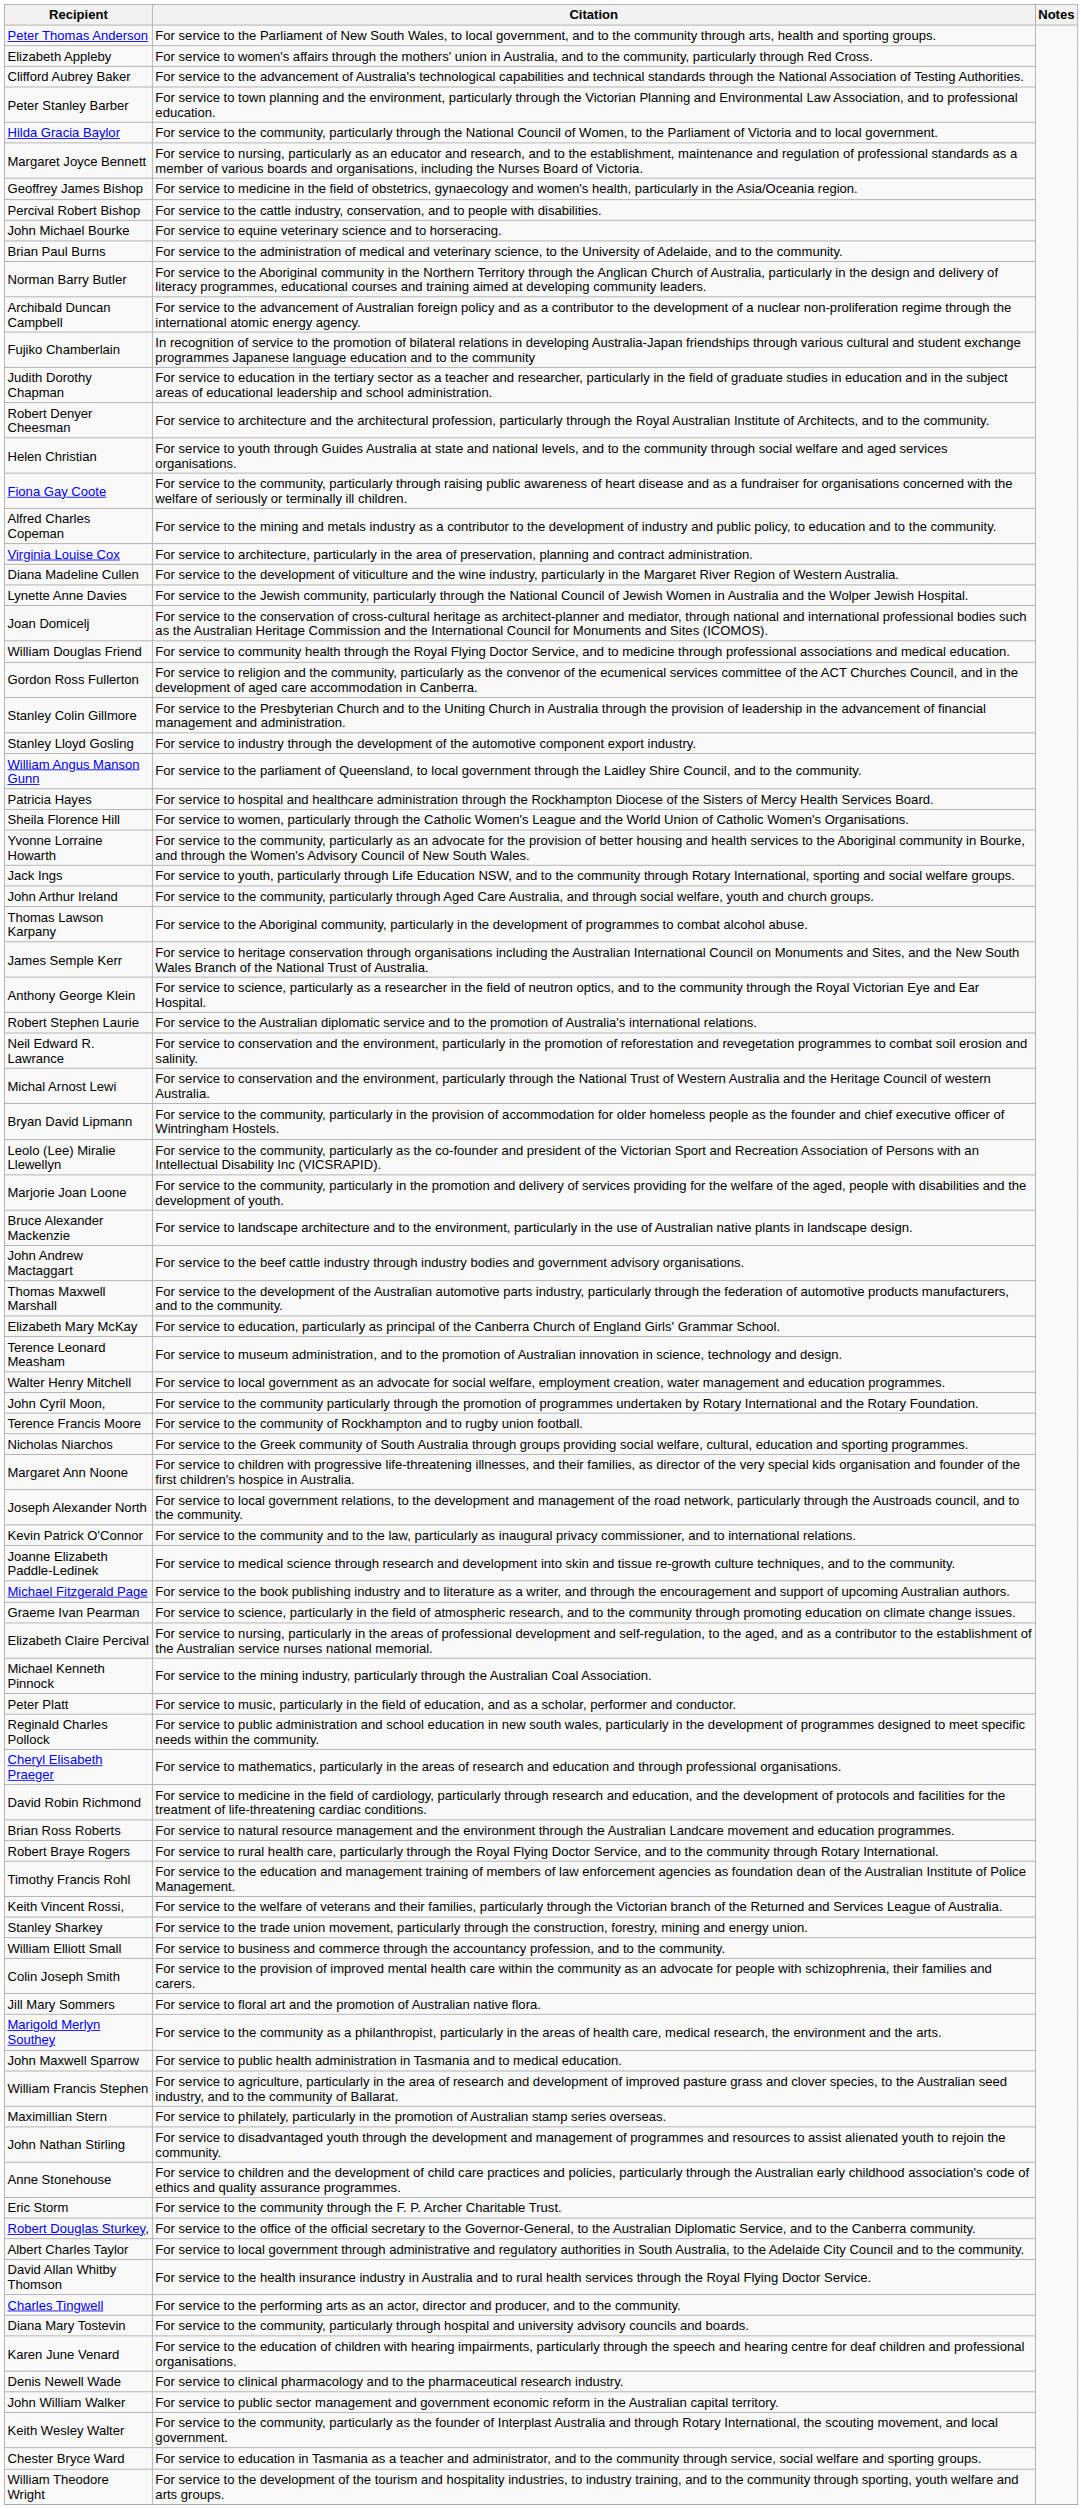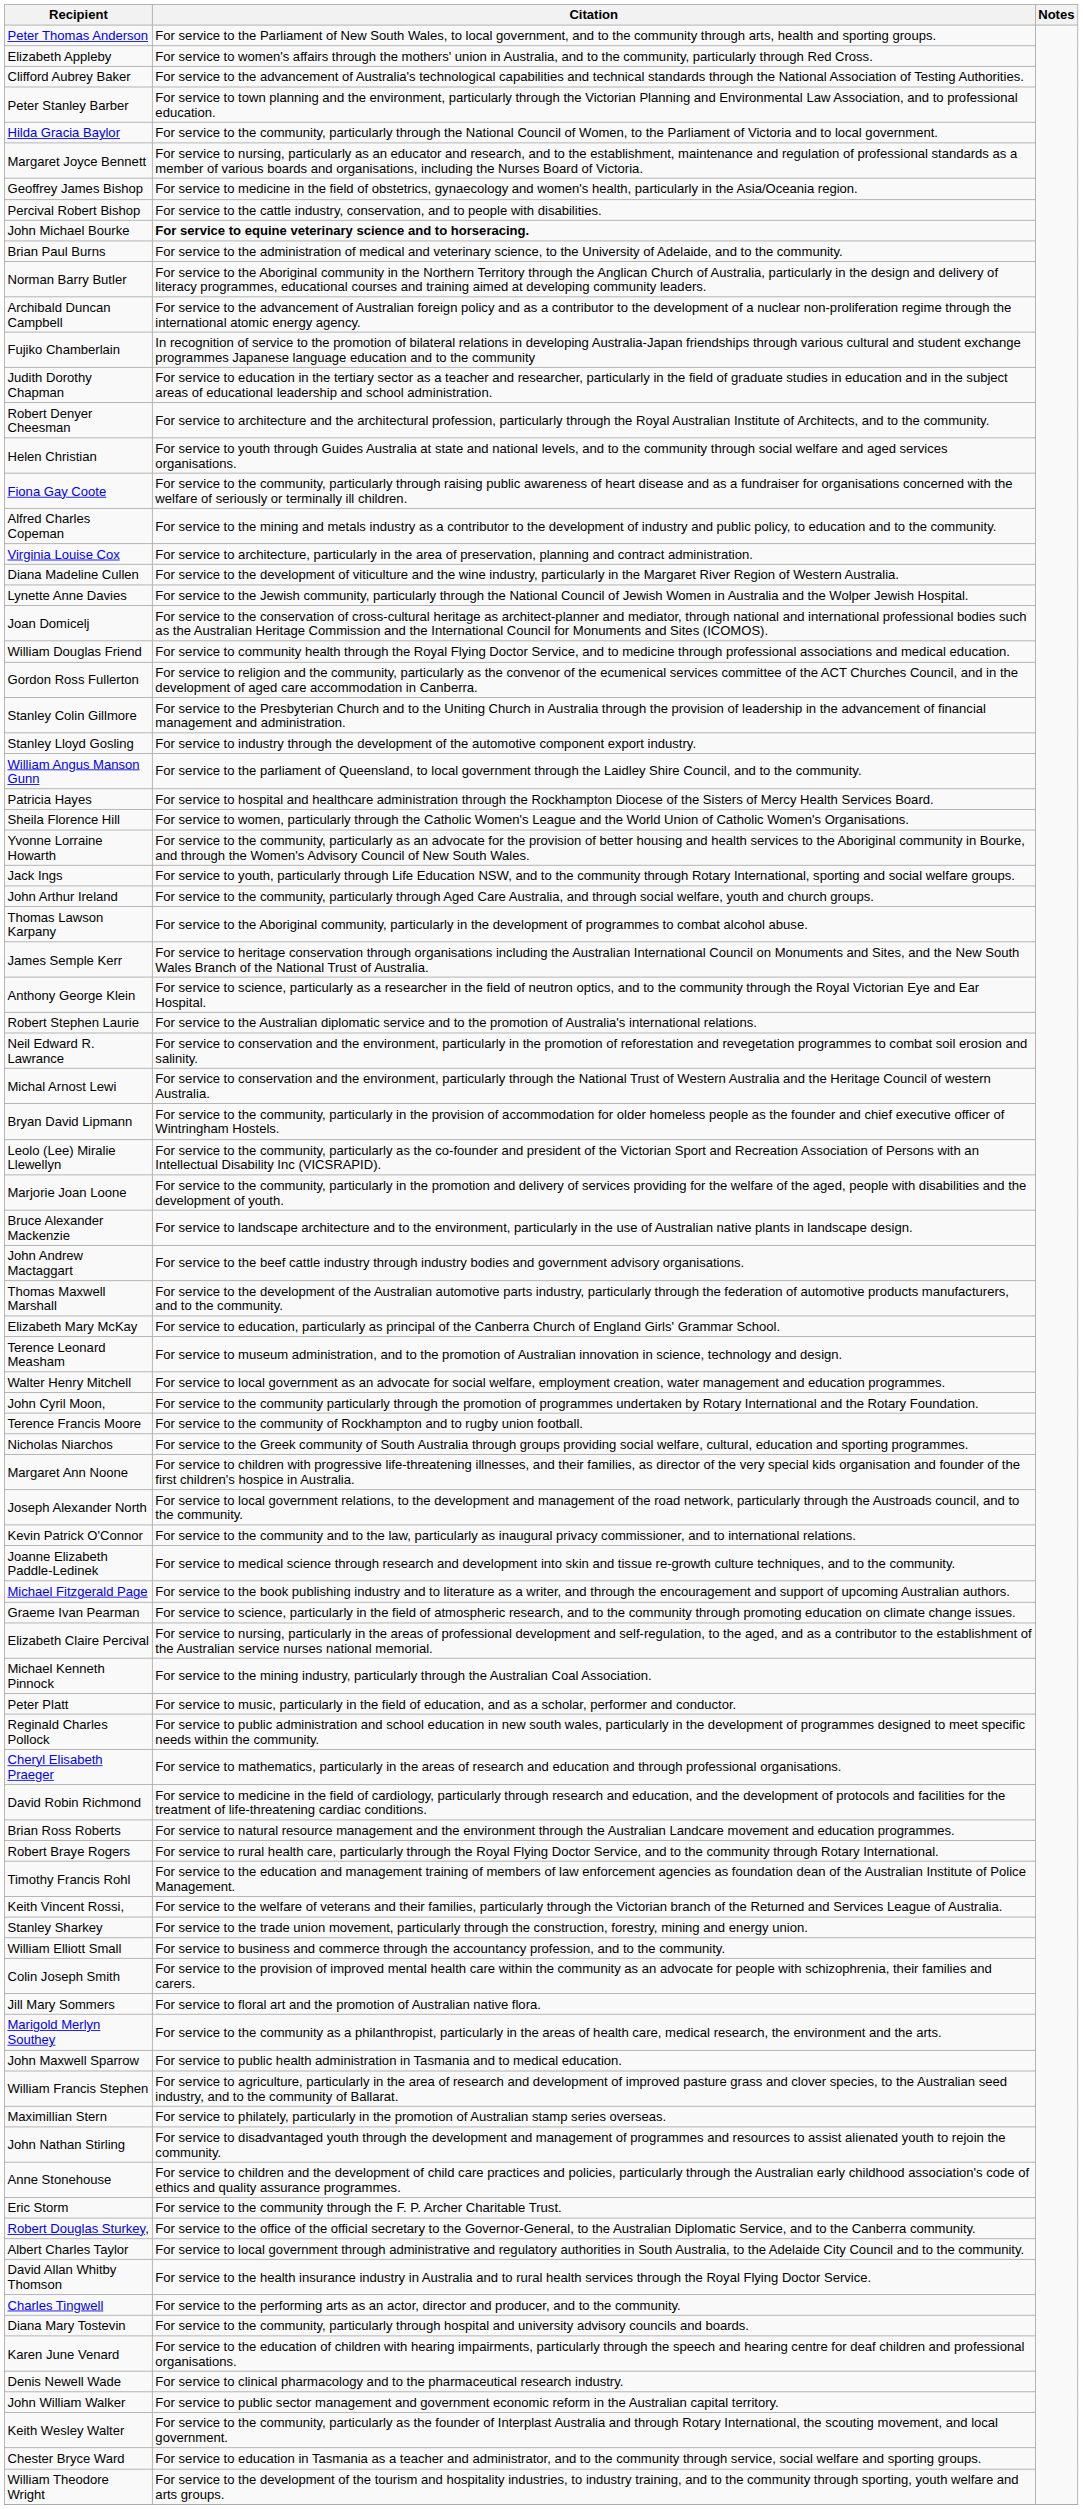(329, 230) normal -> (342, 230) bold
